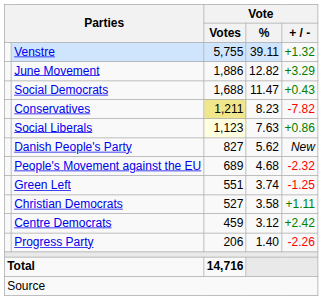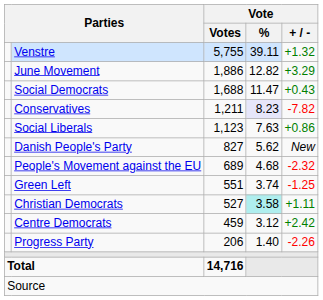(229, 109) khaki background -> (229, 109) no background
(267, 109) no background -> (267, 109) lavender background
(228, 128) lightyellow background -> (228, 128) no background
(267, 204) no background -> (267, 204) paleturquoise background
